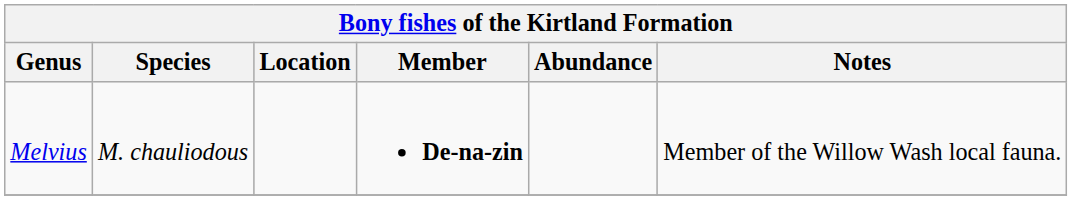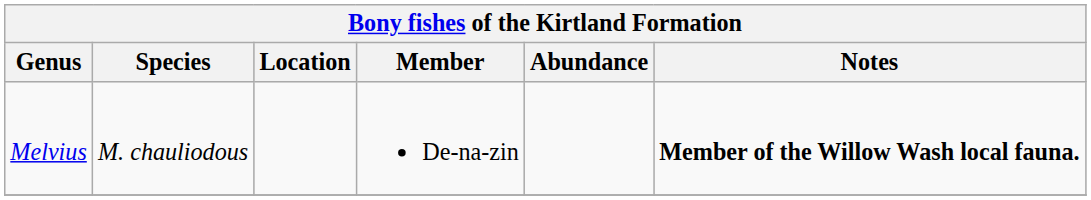(442, 152) bold -> (440, 152) normal
(862, 151) normal -> (869, 151) bold
